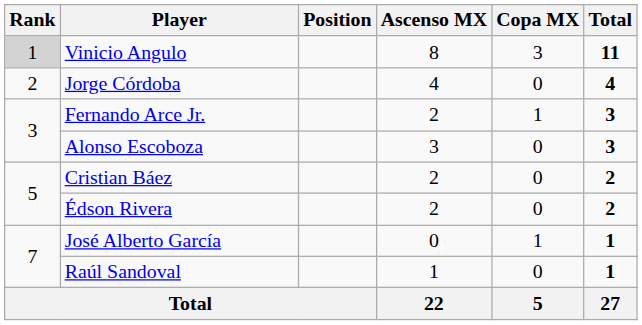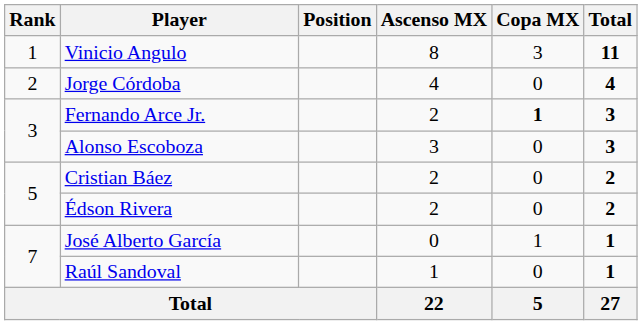(32, 51) lightgrey background -> (32, 51) no background
(538, 114) normal -> (538, 114) bold
